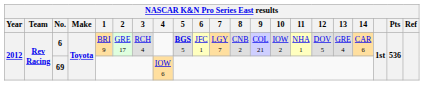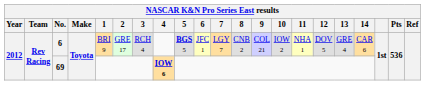(163, 67) normal -> (164, 68) bold
